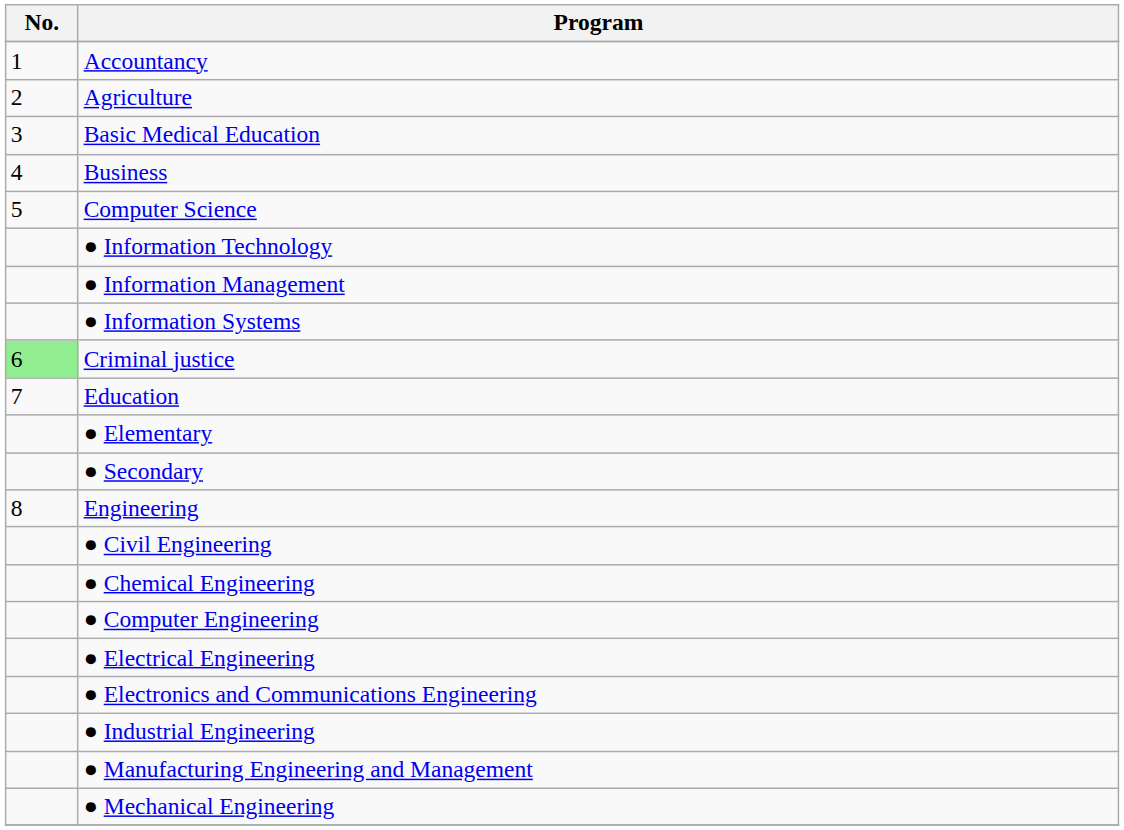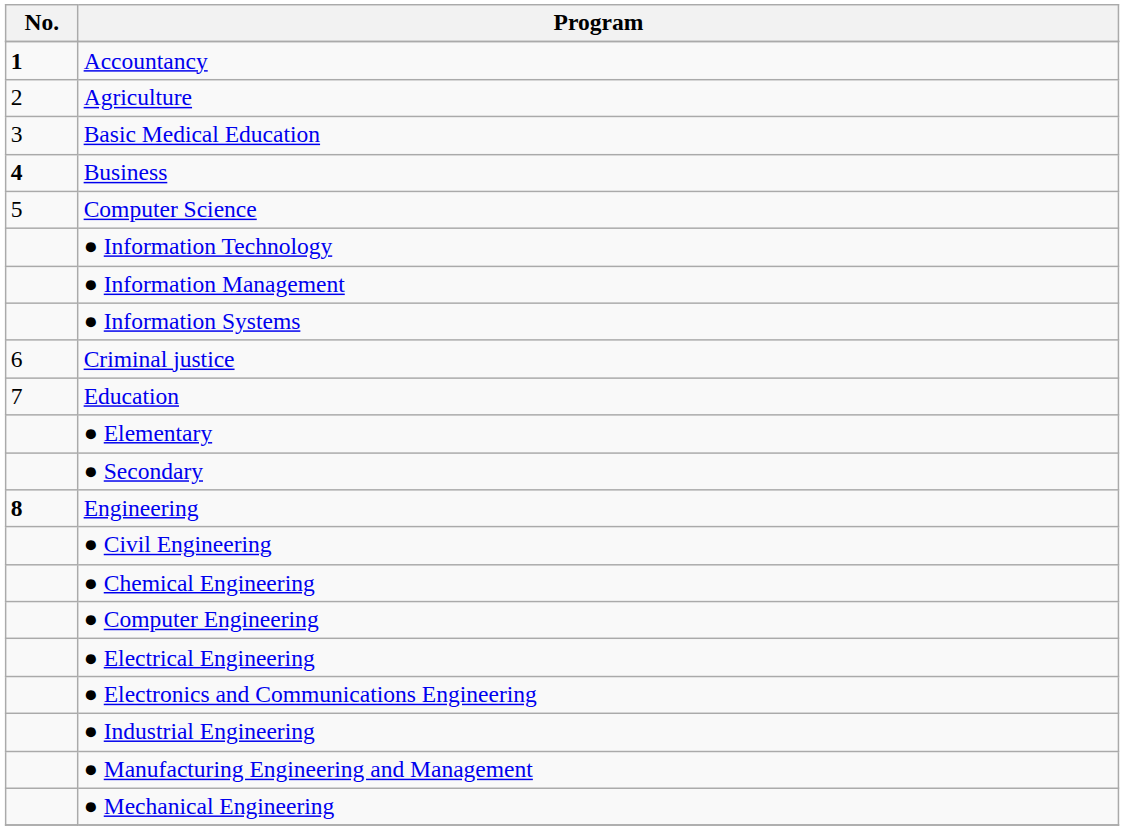(17, 60) normal -> (17, 60) bold
(17, 172) normal -> (17, 172) bold
(17, 358) lightgreen background -> (17, 358) no background
(17, 508) normal -> (17, 508) bold
